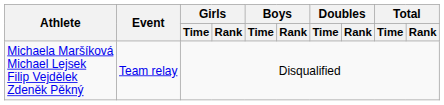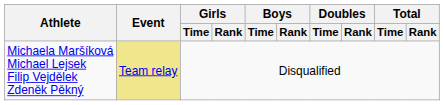(148, 71) no background -> (148, 71) khaki background
